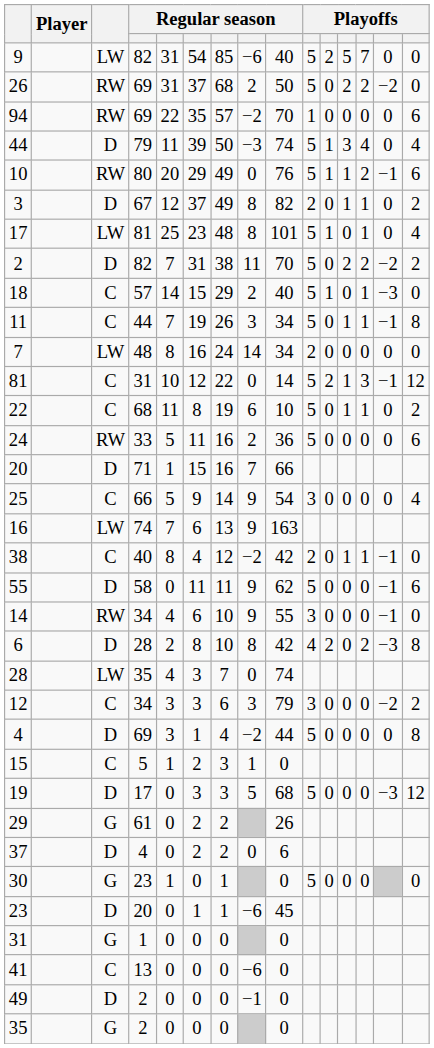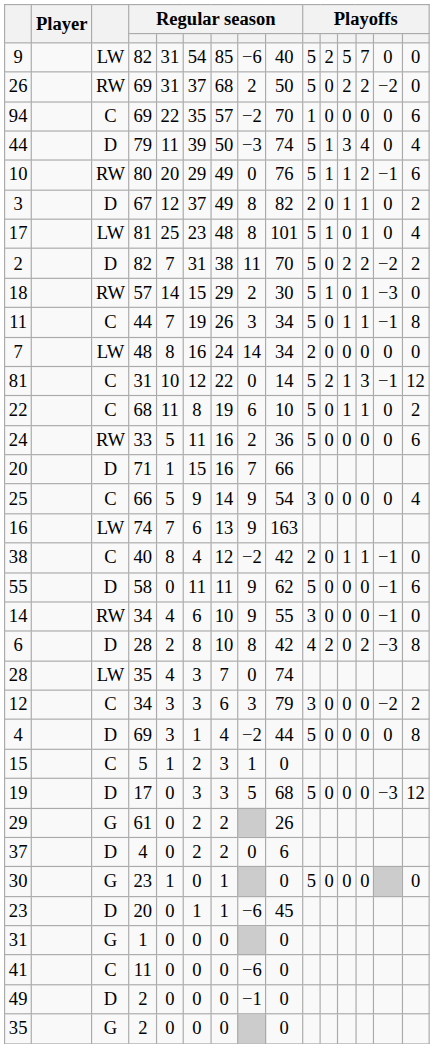(110, 116) RW -> (110, 116) C
(110, 292) C -> (110, 292) RW
(284, 292) 40 -> (284, 292) 30
(143, 969) 13 -> (143, 969) 11
